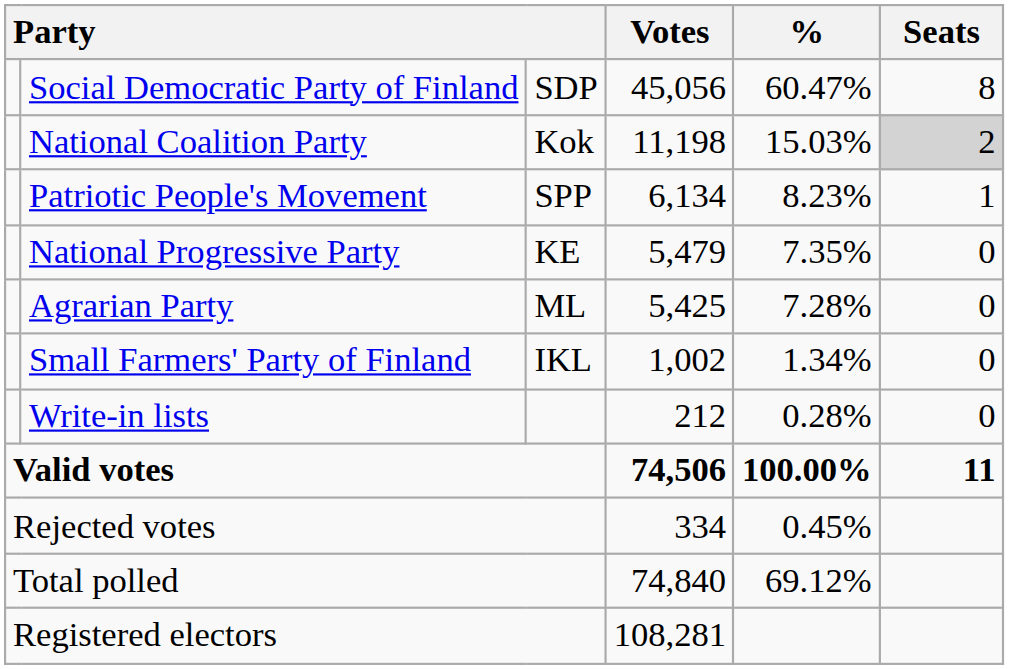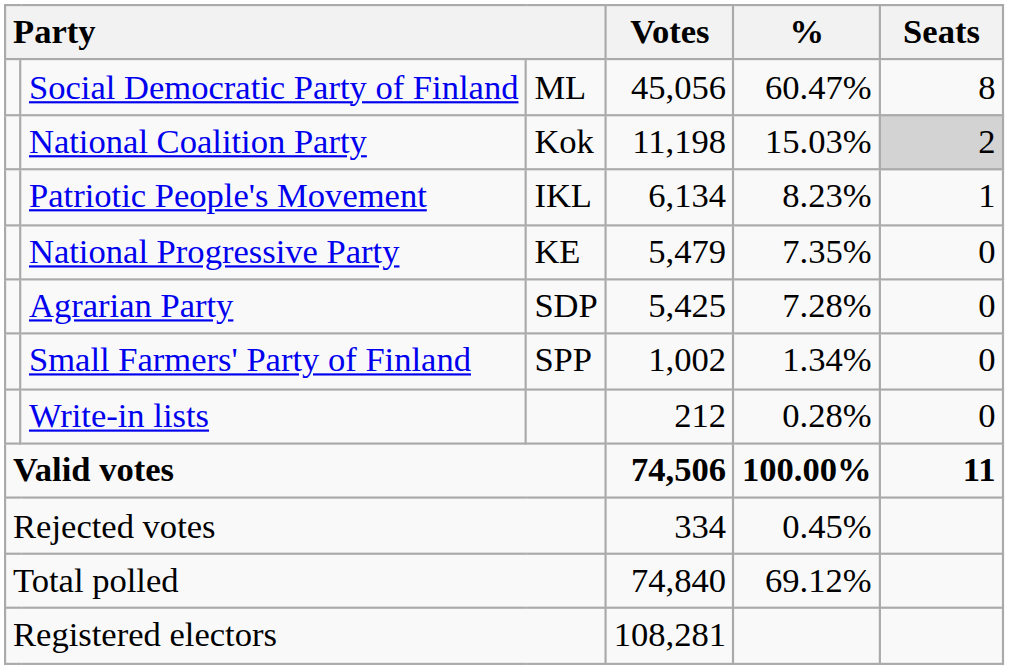(566, 86) SDP -> (560, 86) ML
(563, 196) SPP -> (563, 196) IKL
(560, 305) ML -> (566, 305) SDP
(563, 360) IKL -> (563, 360) SPP
